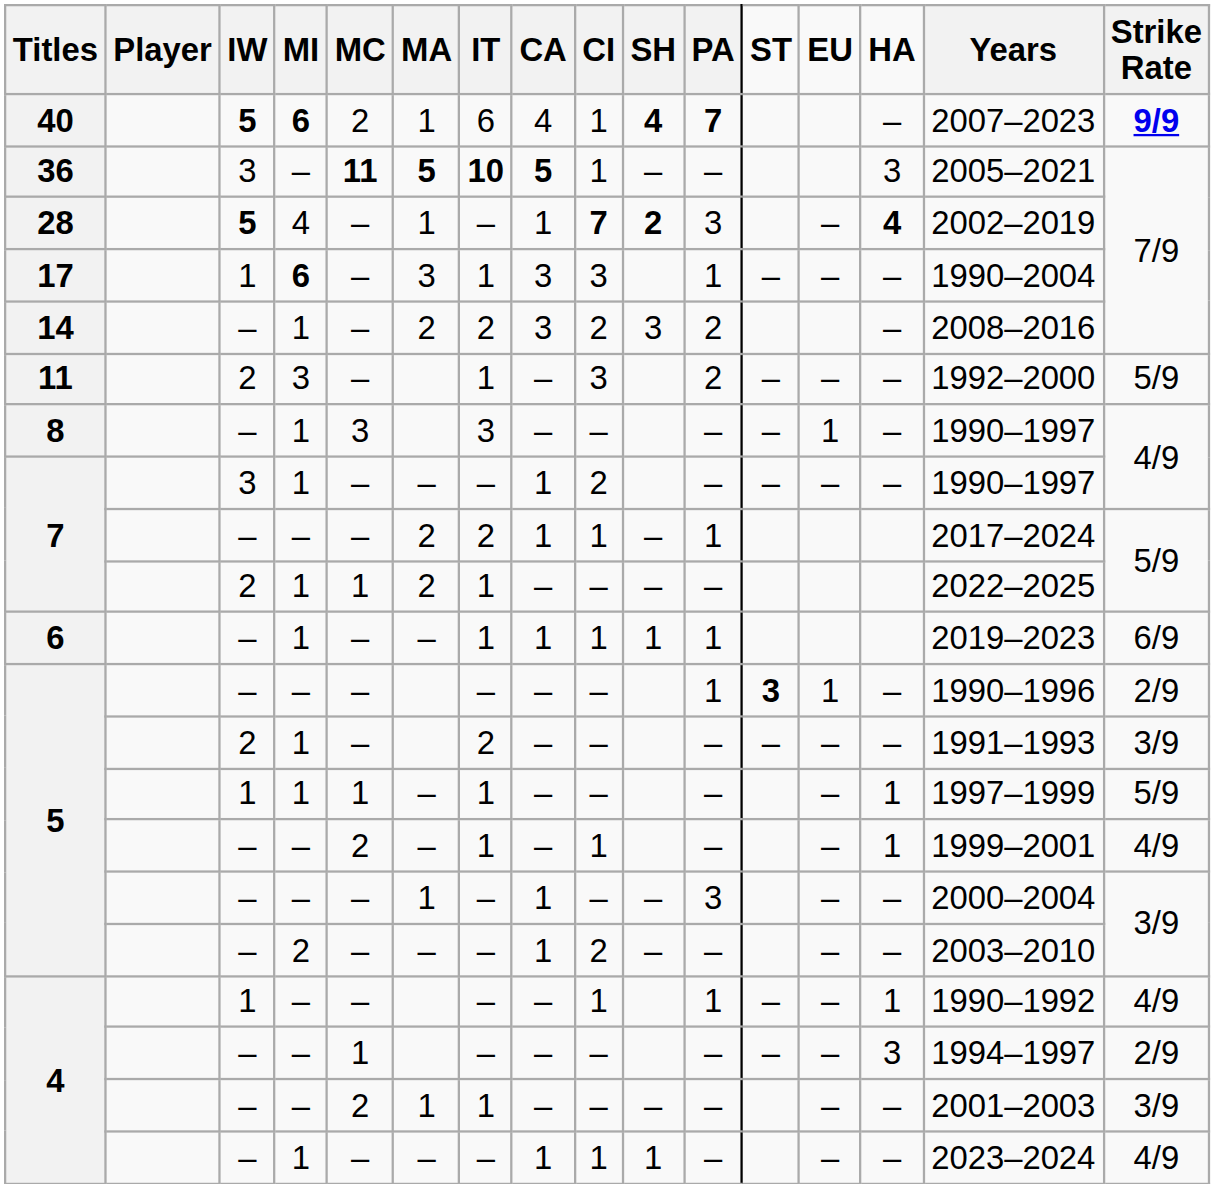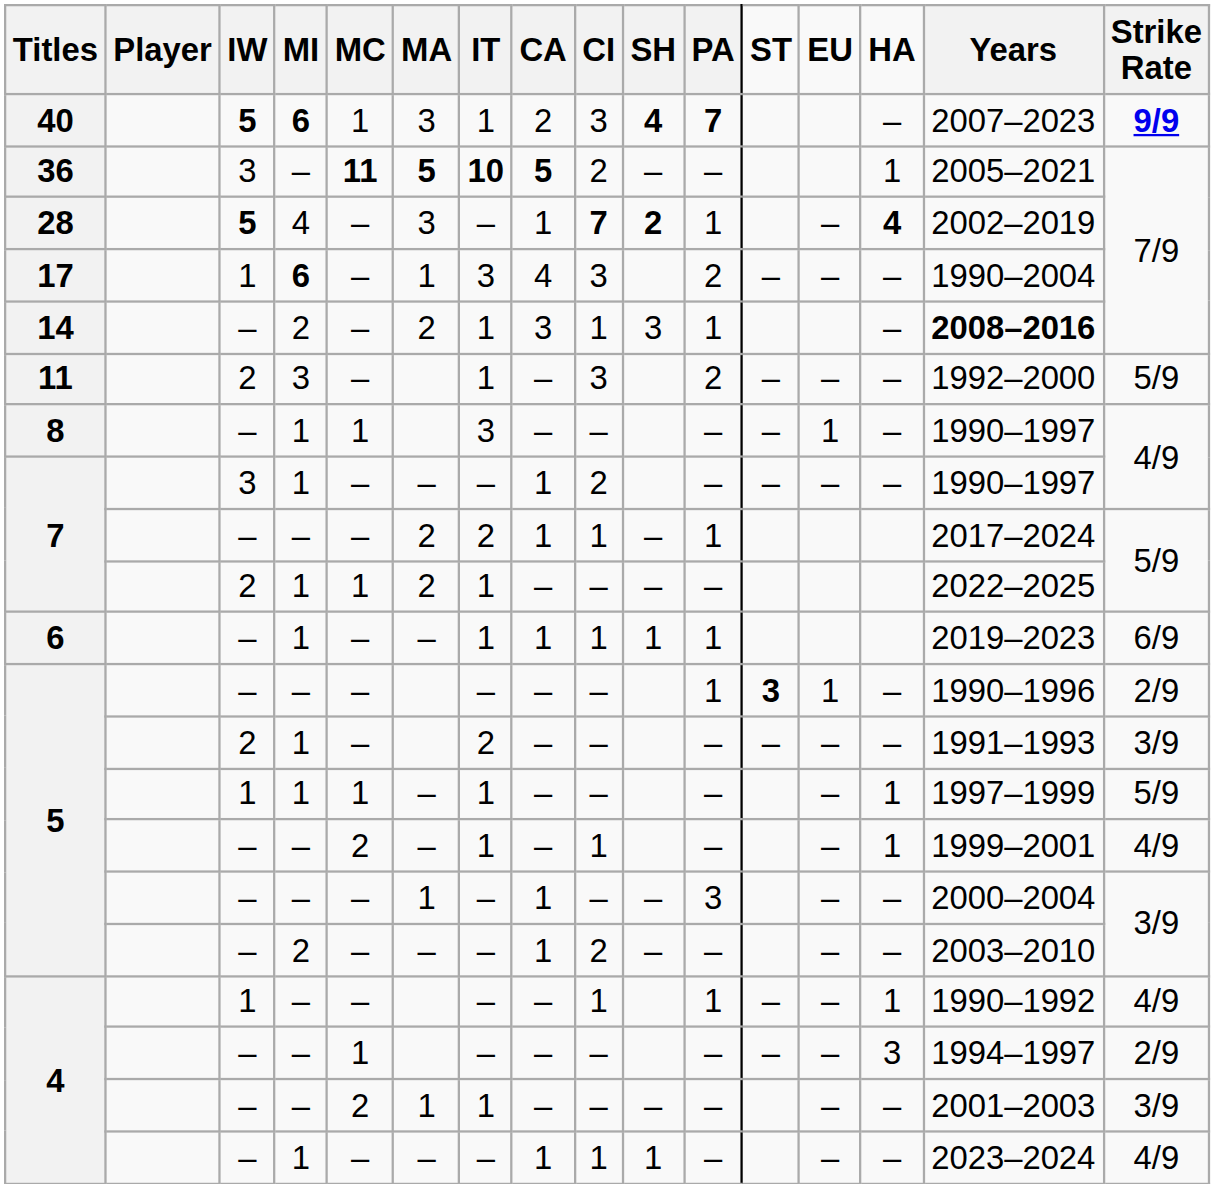(360, 120) 2 -> (360, 120) 1
(427, 120) 1 -> (427, 120) 3
(486, 120) 6 -> (486, 120) 1
(543, 120) 4 -> (543, 120) 2
(599, 120) 1 -> (599, 120) 3
(599, 172) 1 -> (599, 172) 2
(892, 172) 3 -> (892, 172) 1
(427, 224) 1 -> (427, 224) 3
(713, 224) 3 -> (713, 224) 1
(427, 275) 3 -> (427, 275) 1
(486, 275) 1 -> (486, 275) 3
(543, 275) 3 -> (543, 275) 4
(713, 275) 1 -> (713, 275) 2
(301, 327) 1 -> (301, 327) 2
(486, 327) 2 -> (486, 327) 1
(599, 327) 2 -> (599, 327) 1
(713, 327) 2 -> (713, 327) 1
(1013, 327) normal -> (1013, 327) bold
(360, 431) 3 -> (360, 431) 1
